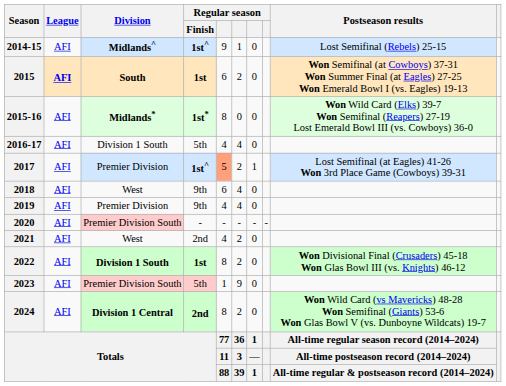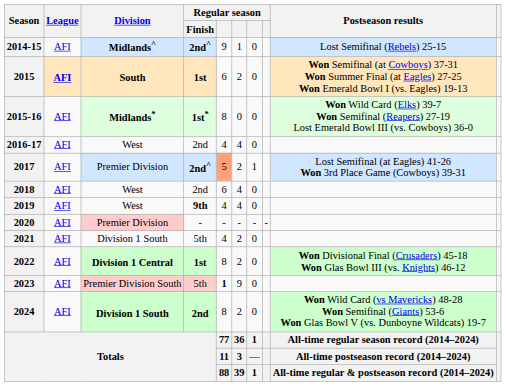(200, 47) 1st^ -> (200, 47) 2nd^
(132, 144) Division 1 South -> (132, 144) West
(200, 144) 5th -> (200, 144) 2nd
(200, 167) 1st^ -> (200, 167) 2nd^
(200, 189) 9th -> (200, 189) 2nd
(132, 206) Premier Division -> (132, 206) West
(200, 206) normal -> (200, 206) bold
(132, 222) Premier Division South -> (132, 222) Premier Division
(132, 238) West -> (132, 238) Division 1 South
(200, 238) 2nd -> (200, 238) 5th
(132, 262) Division 1 South -> (132, 262) Division 1 Central
(224, 283) normal -> (224, 283) bold
(132, 313) Division 1 Central -> (132, 313) Division 1 South
